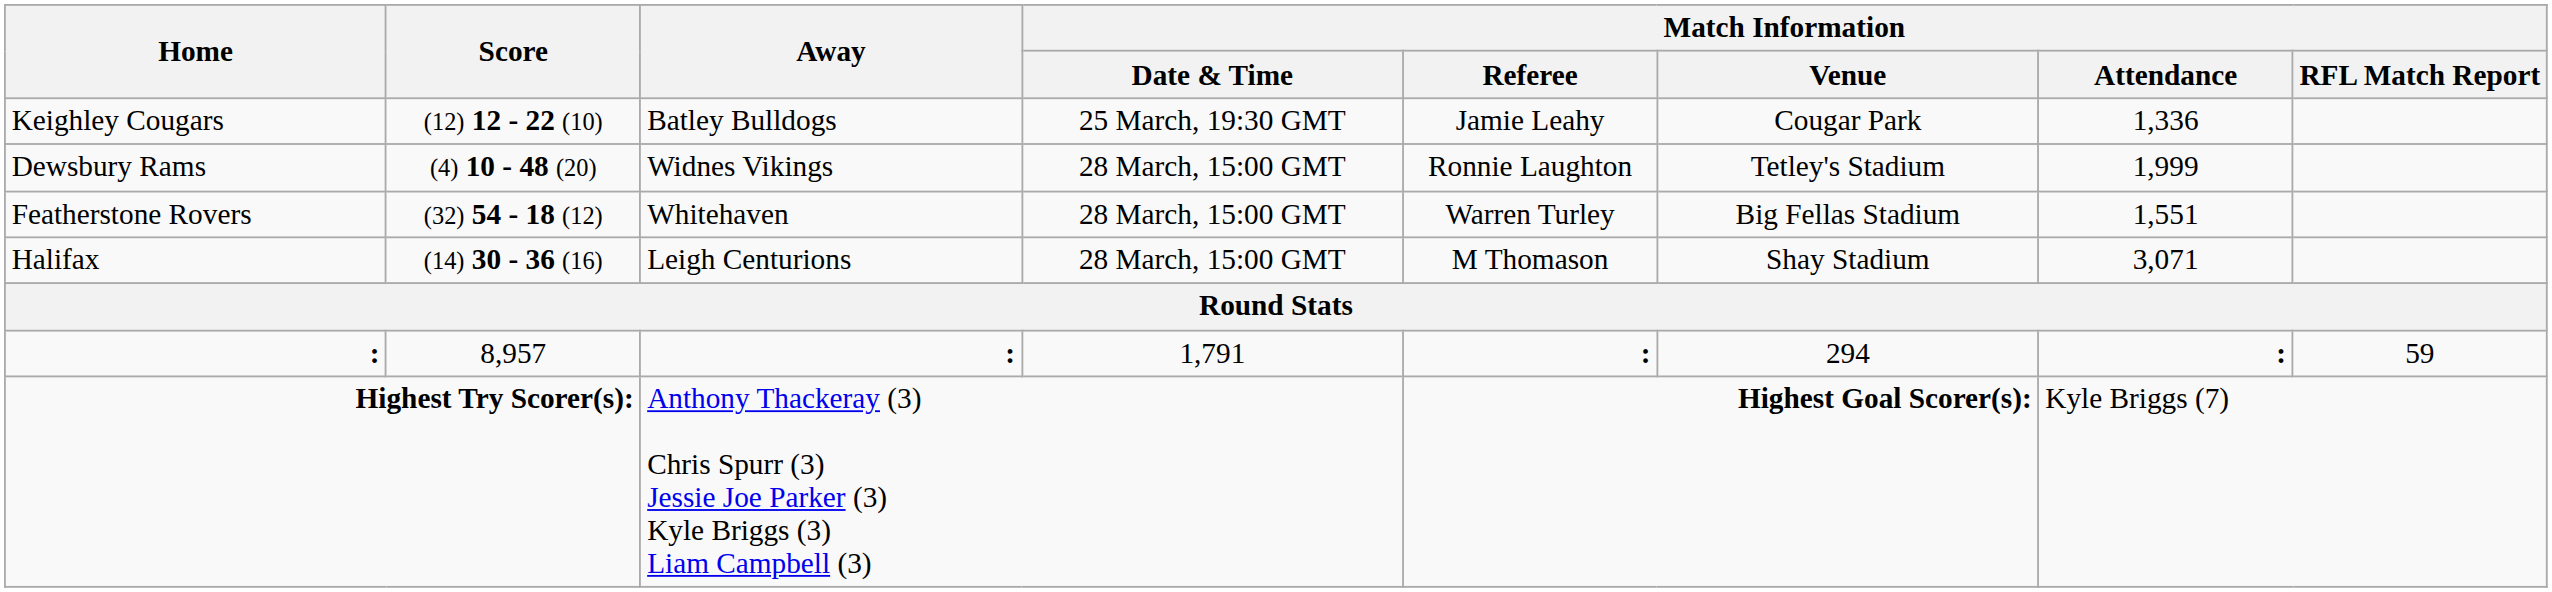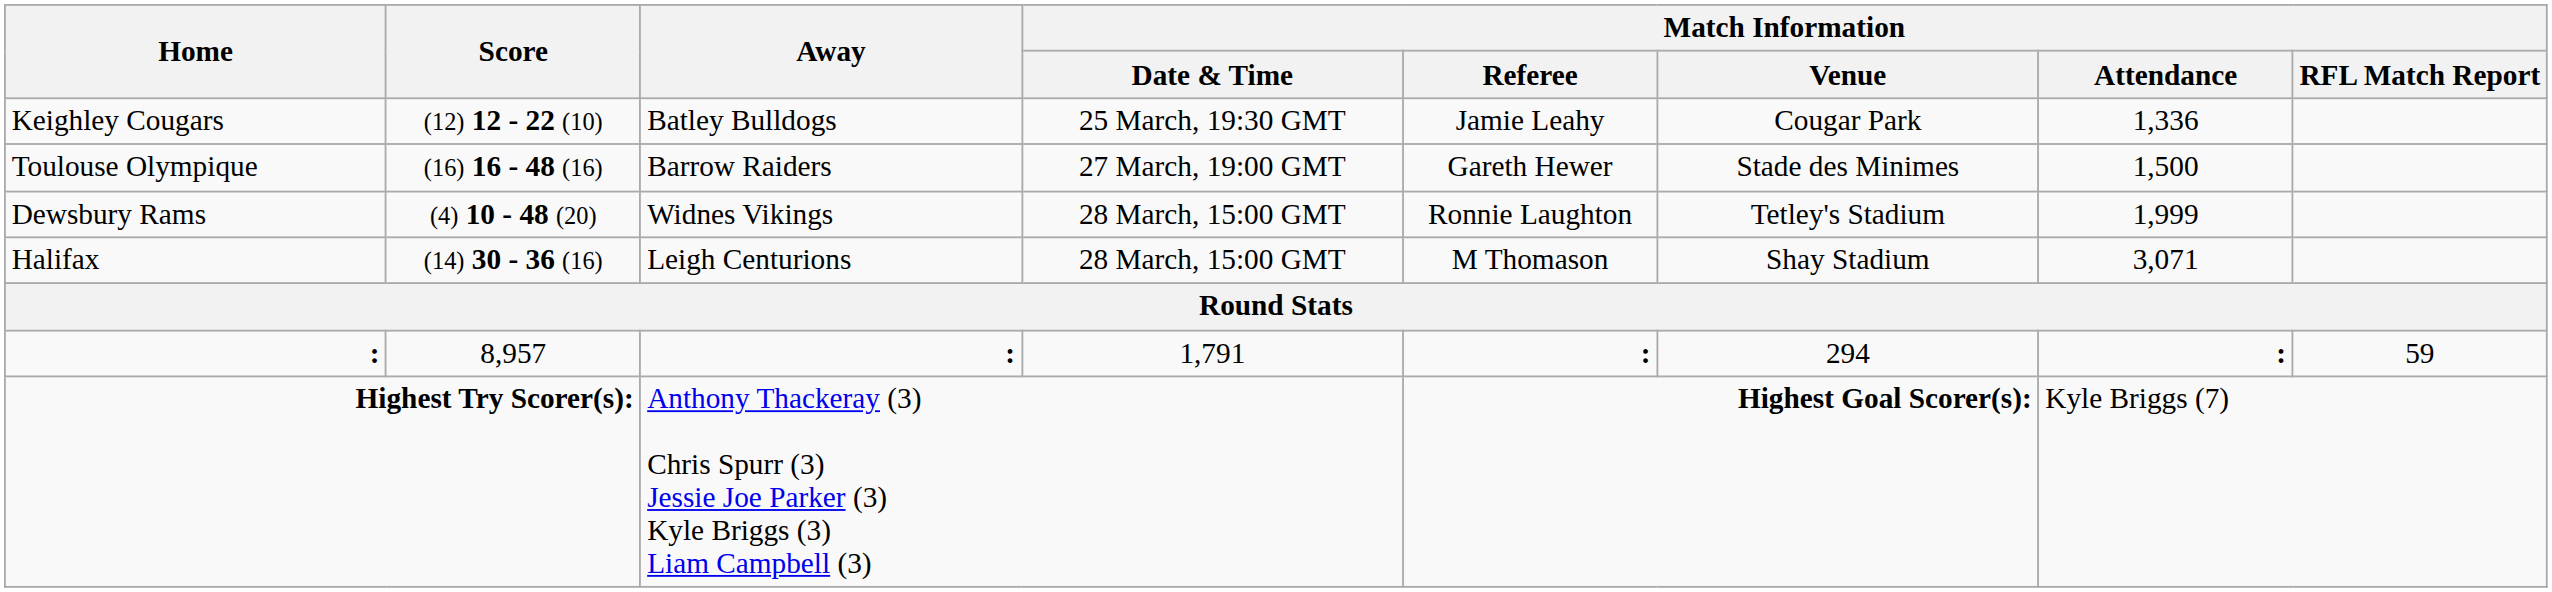+ row: (135, 167)
- row: (132, 213)
